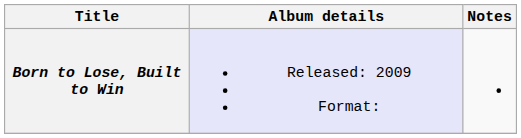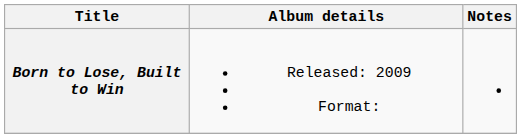(326, 90) lavender background -> (326, 90) no background
